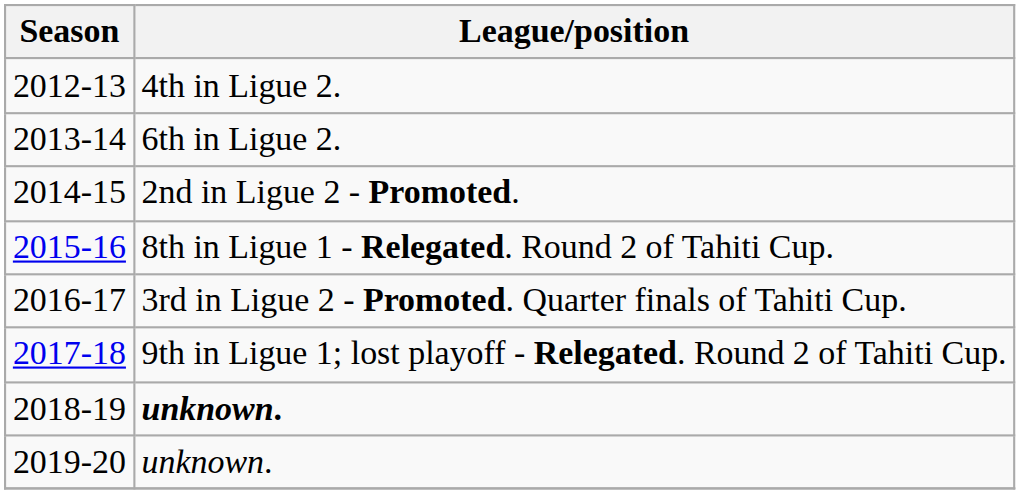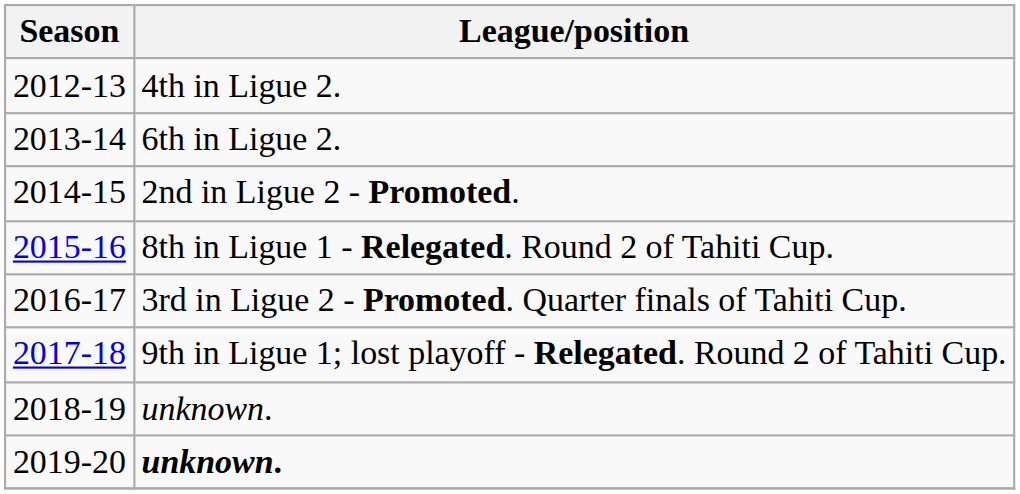(212, 407) bold -> (207, 407) normal
(207, 461) normal -> (212, 461) bold
